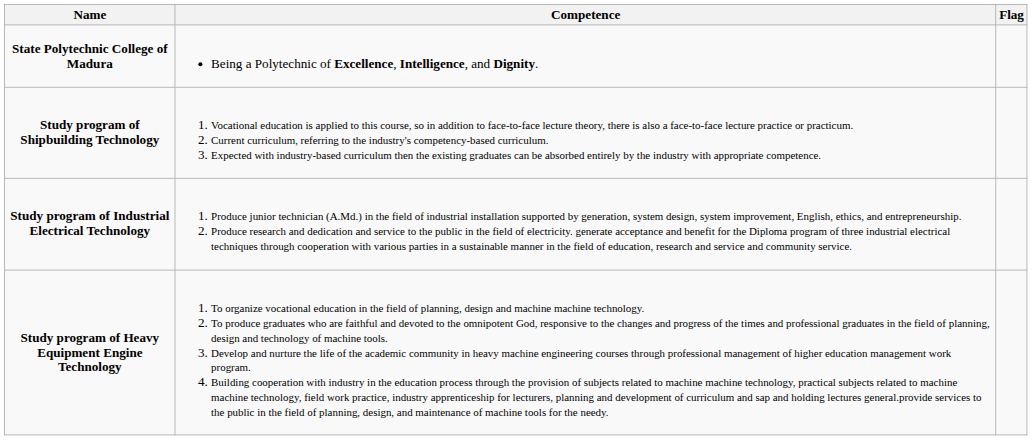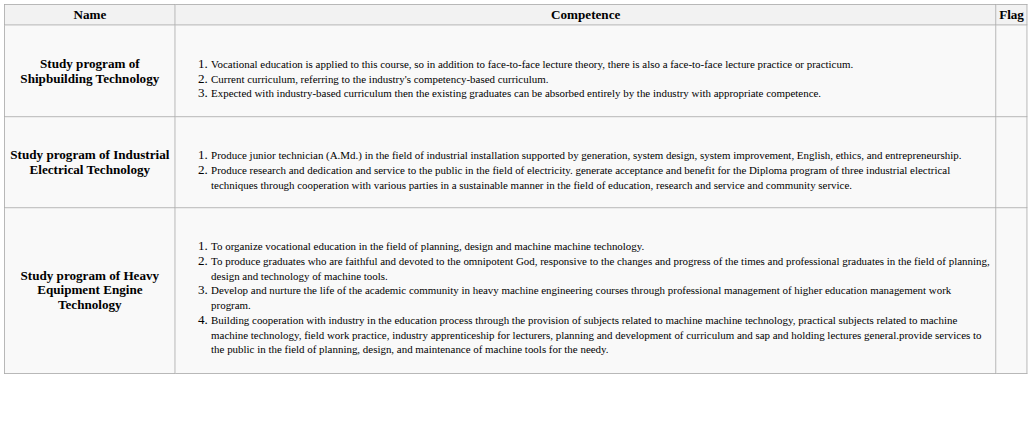- row: (90, 56)
